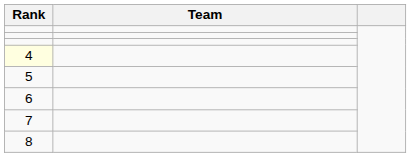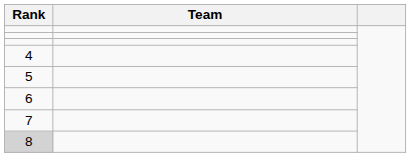(29, 55) lightyellow background -> (29, 55) no background
(29, 141) no background -> (29, 141) lightgrey background
